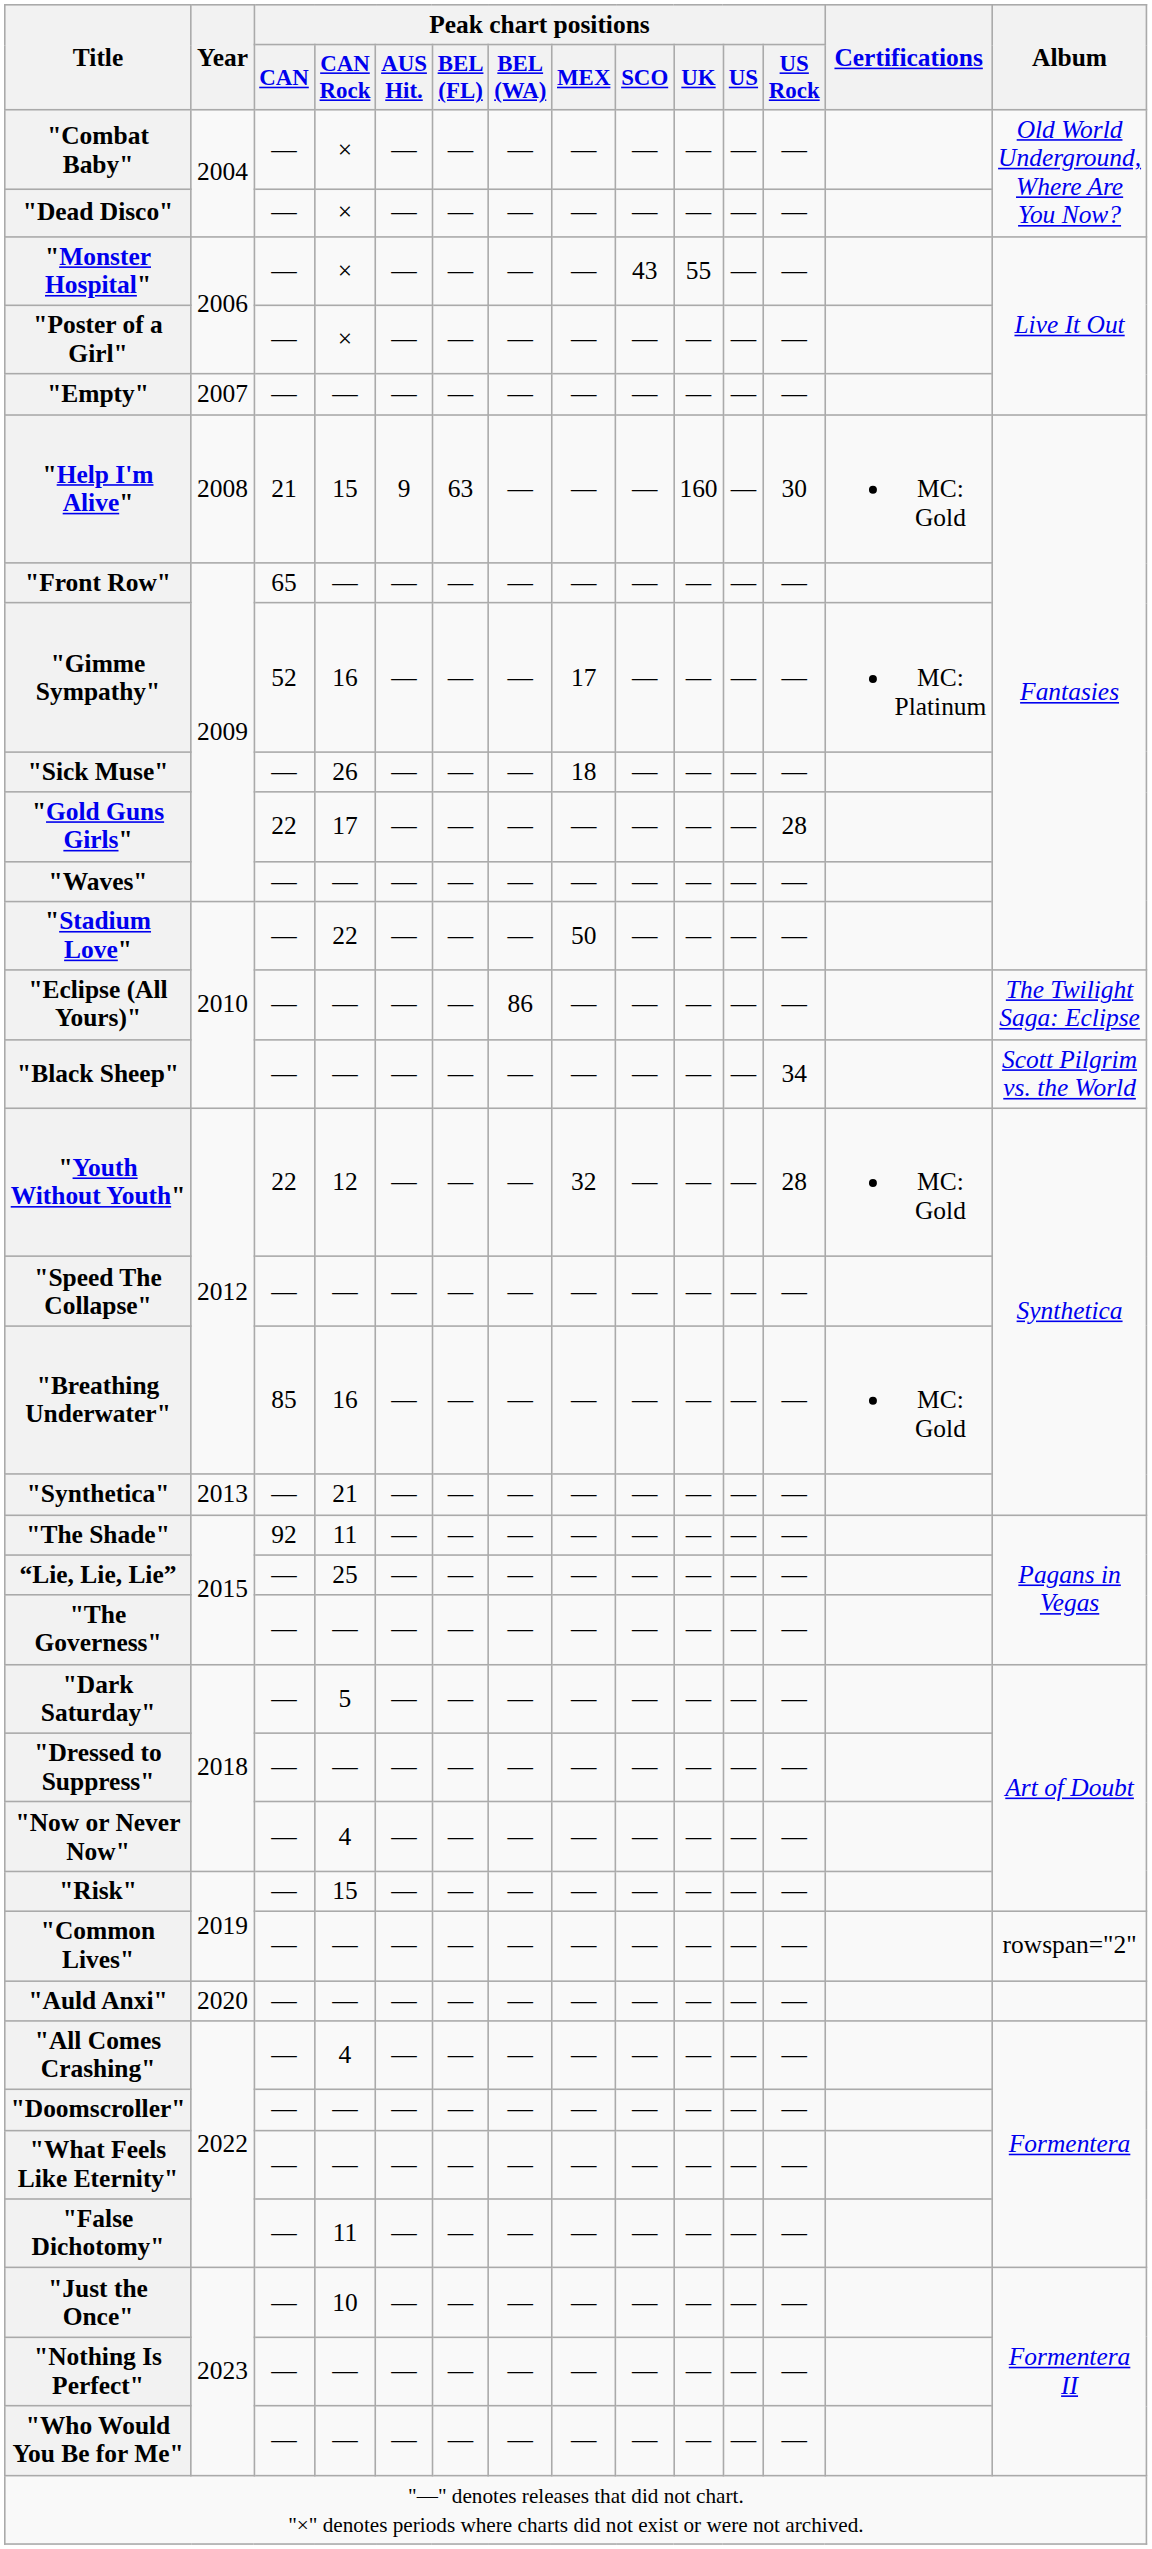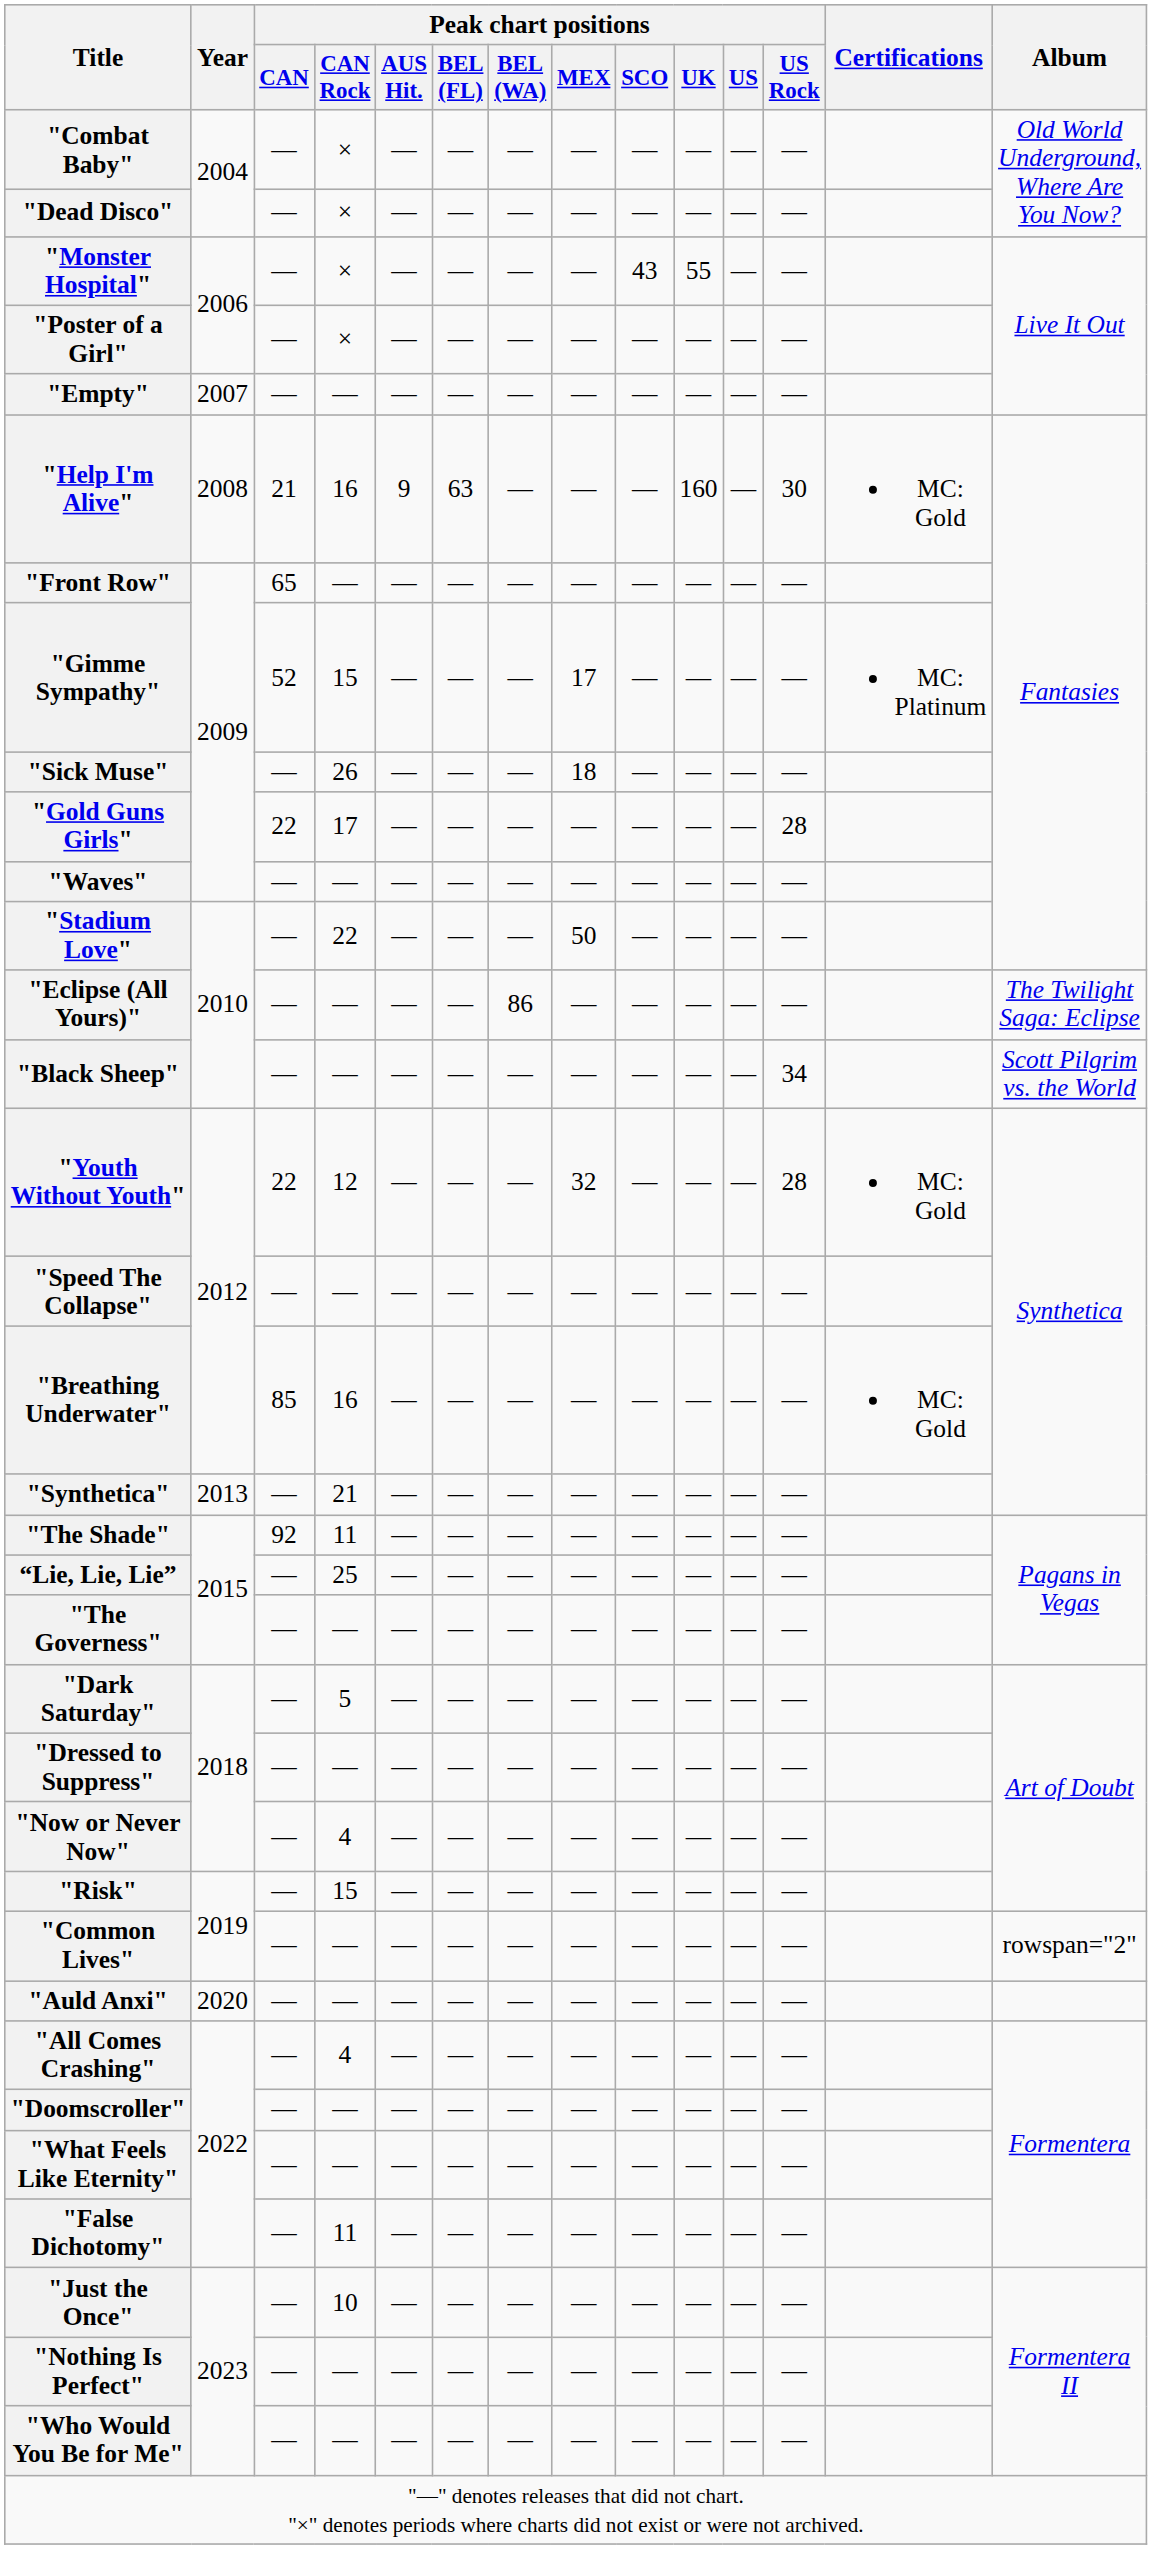(345, 488) 15 -> (345, 488) 16
(345, 677) 16 -> (345, 677) 15
